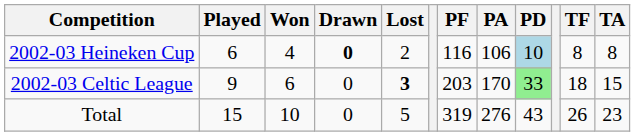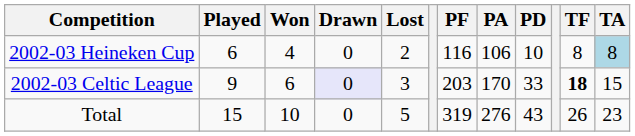(348, 51) bold -> (348, 51) normal
(533, 51) lightblue background -> (533, 51) no background
(612, 51) no background -> (612, 51) lightblue background
(348, 83) no background -> (348, 83) lavender background
(405, 83) bold -> (405, 83) normal
(533, 83) lightgreen background -> (533, 83) no background
(577, 83) normal -> (577, 83) bold
